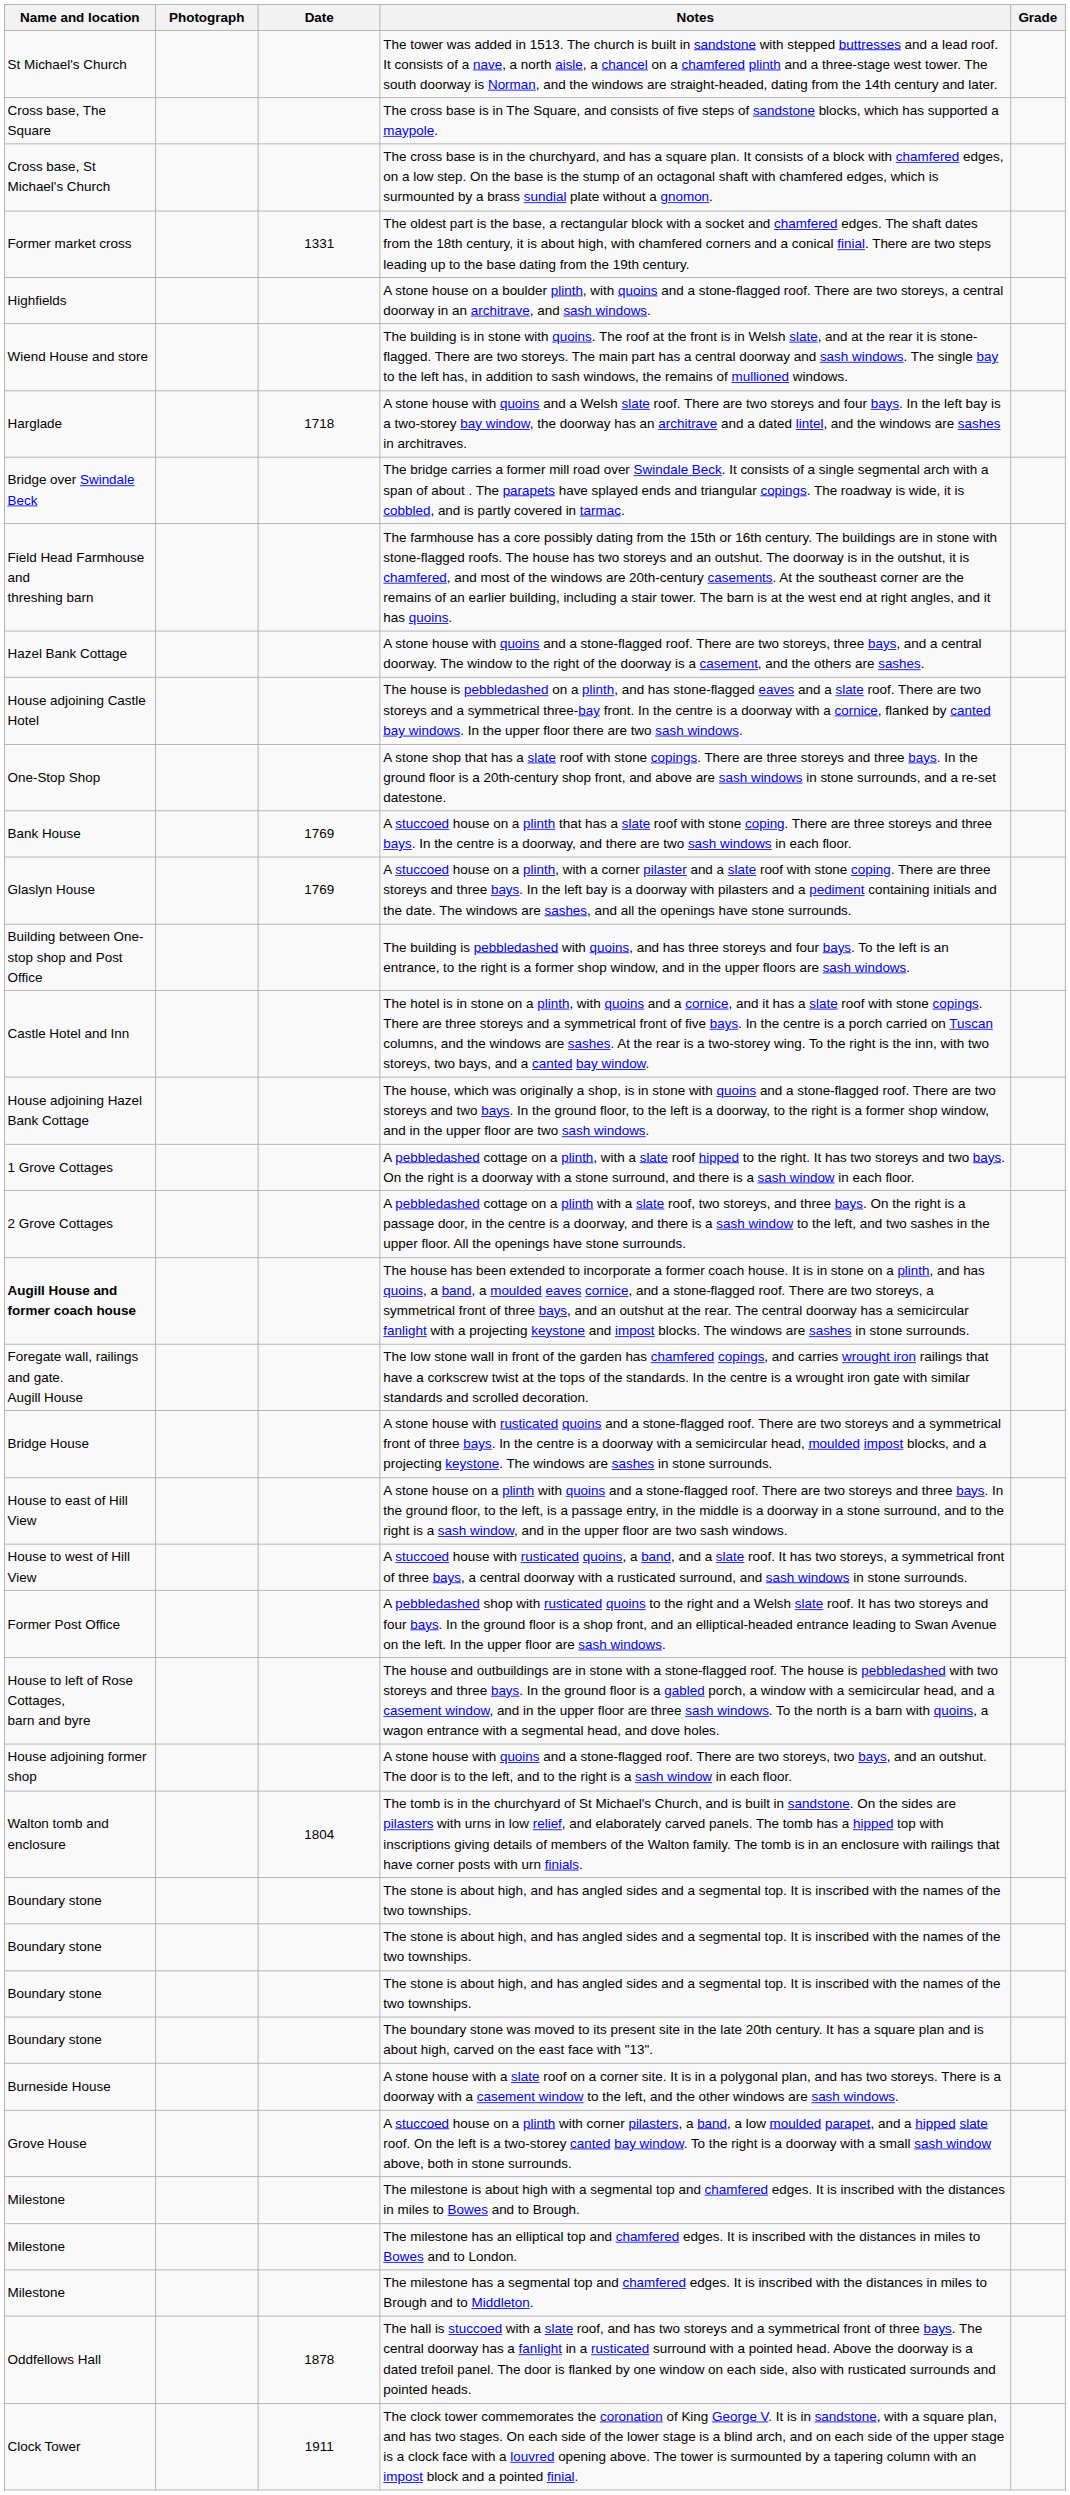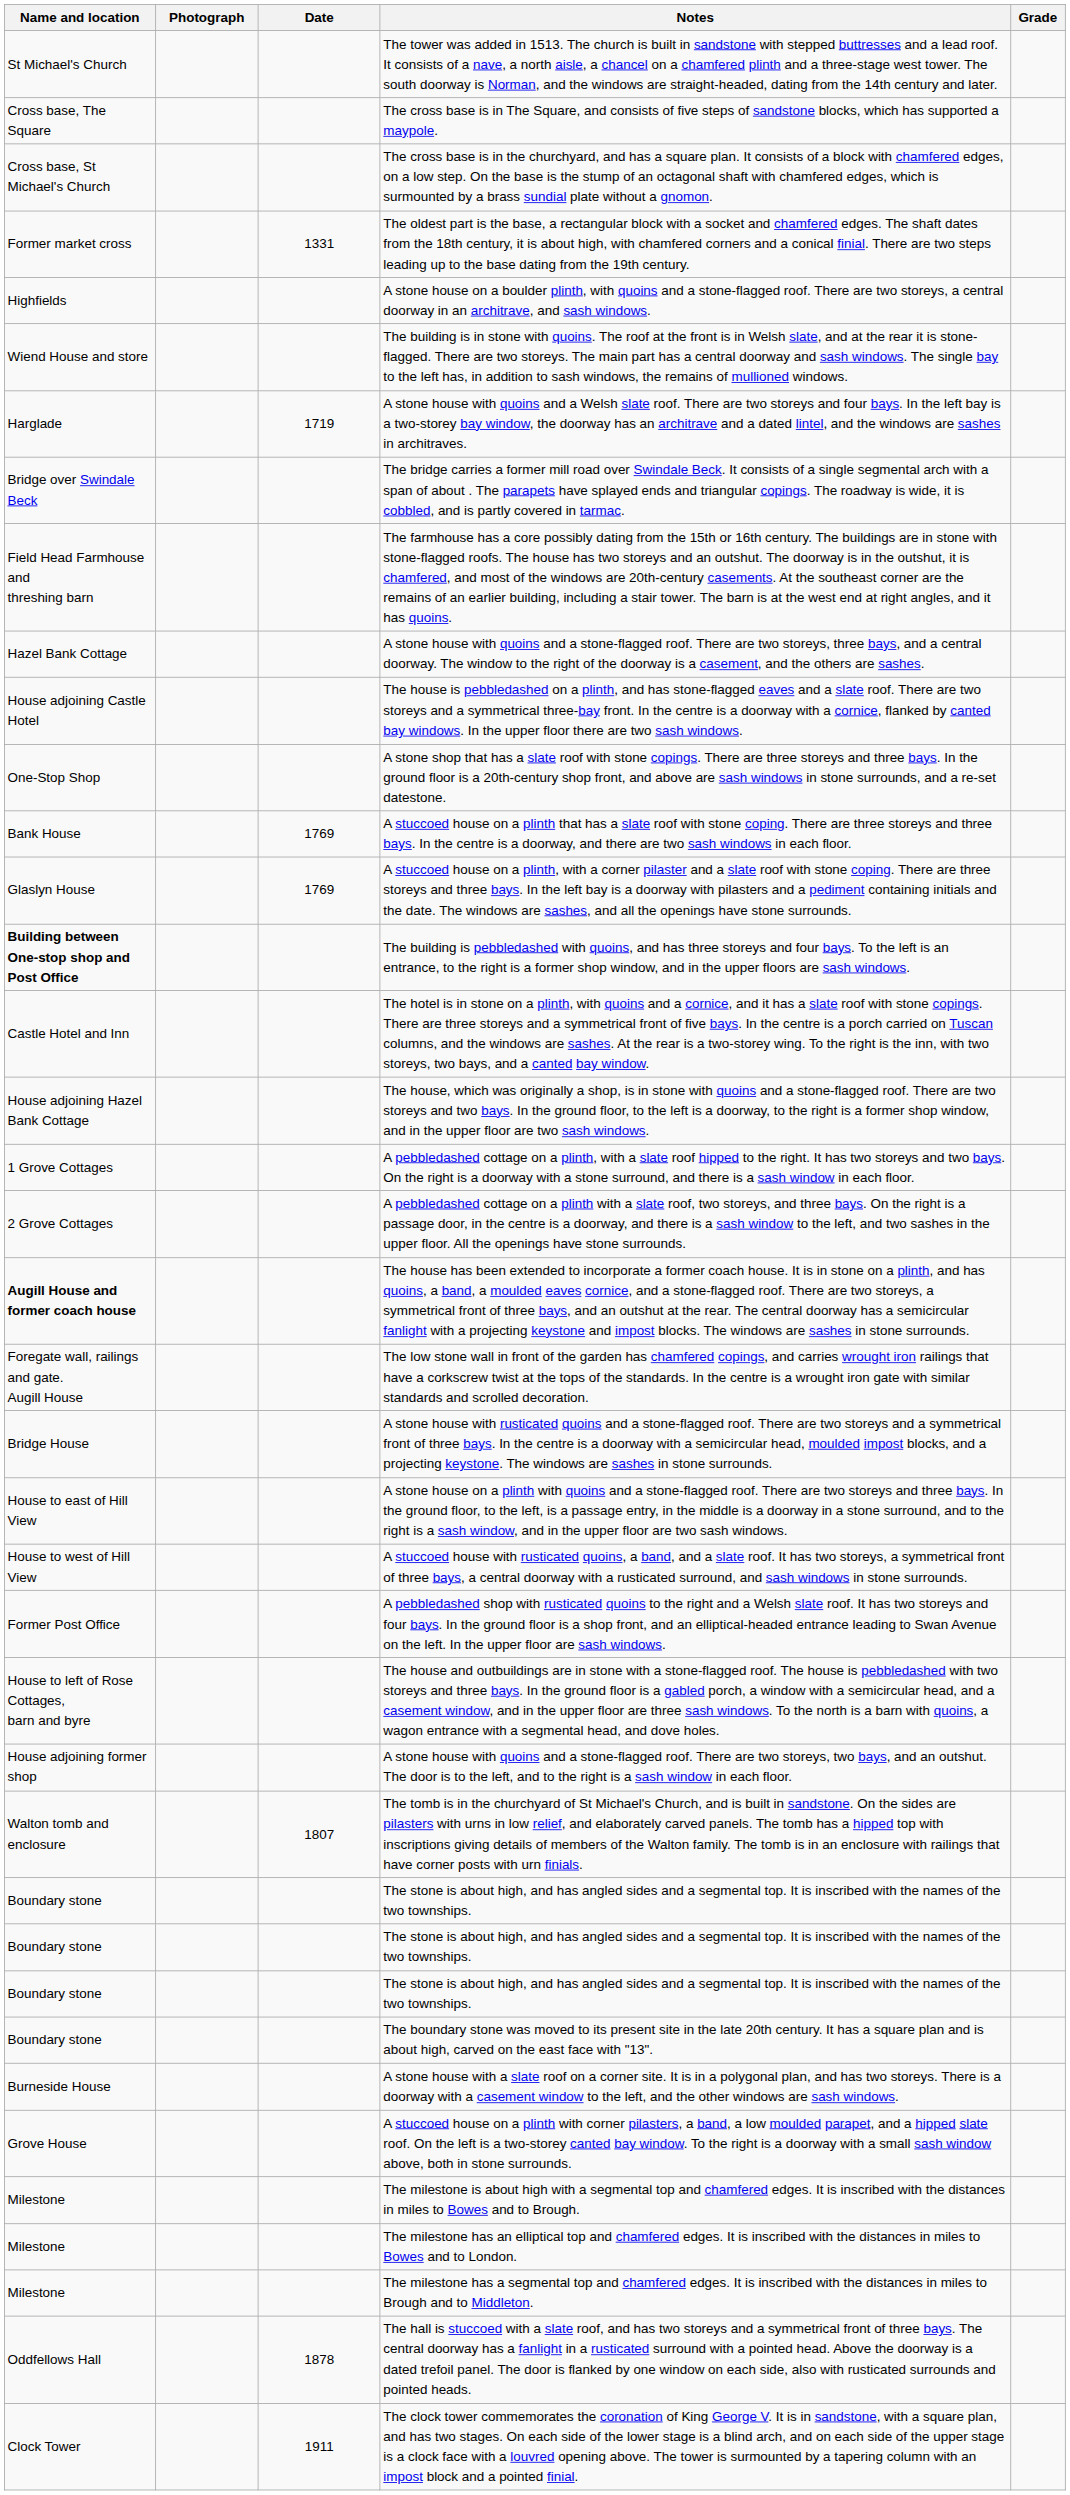(319, 423) 1718 -> (319, 423) 1719
(76, 957) normal -> (69, 957) bold
(319, 1834) 1804 -> (319, 1834) 1807
